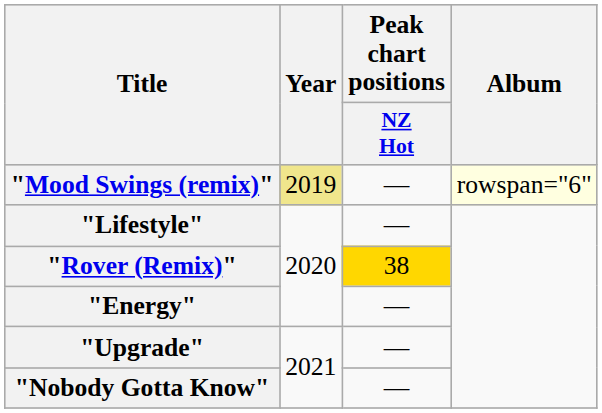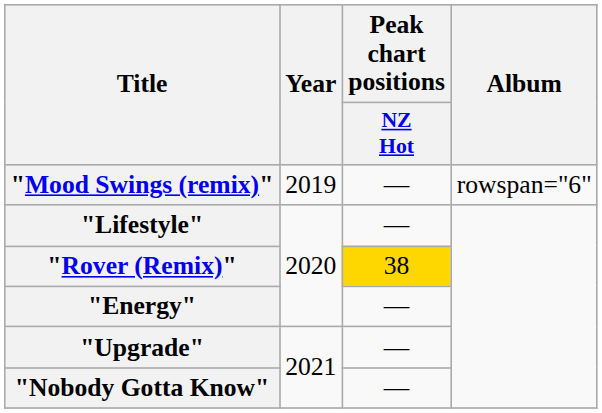(311, 184) khaki background -> (311, 184) no background
(524, 184) lightyellow background -> (524, 184) no background
